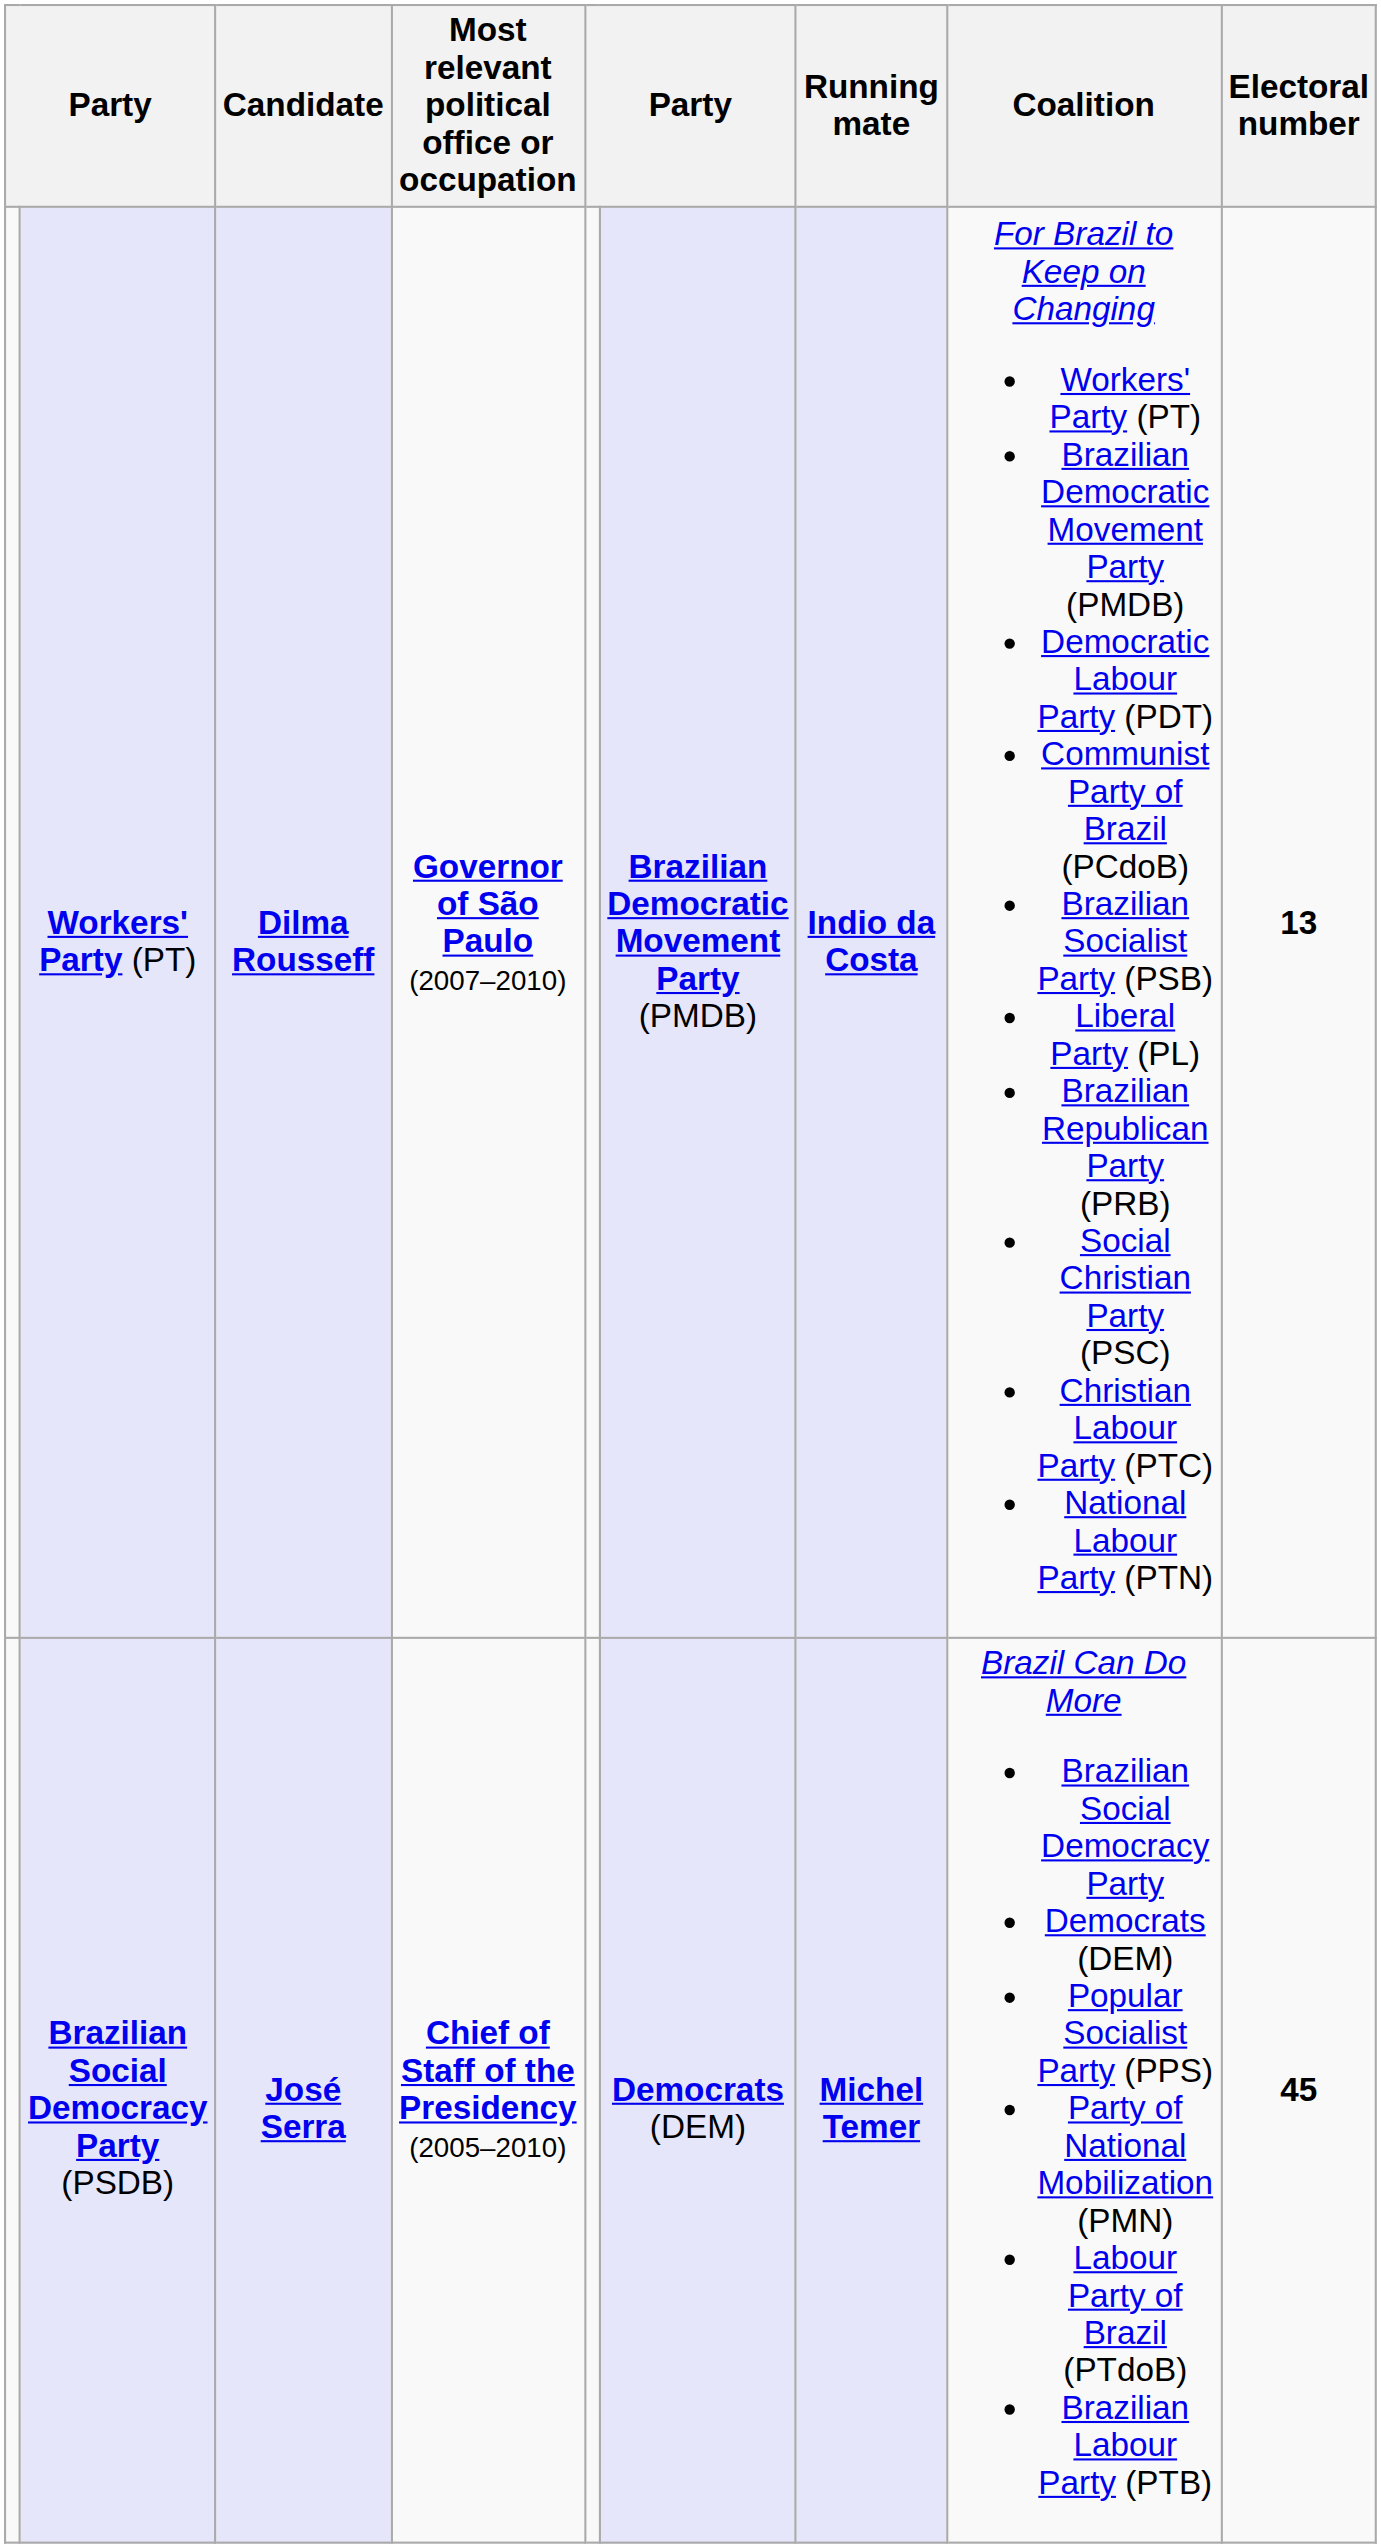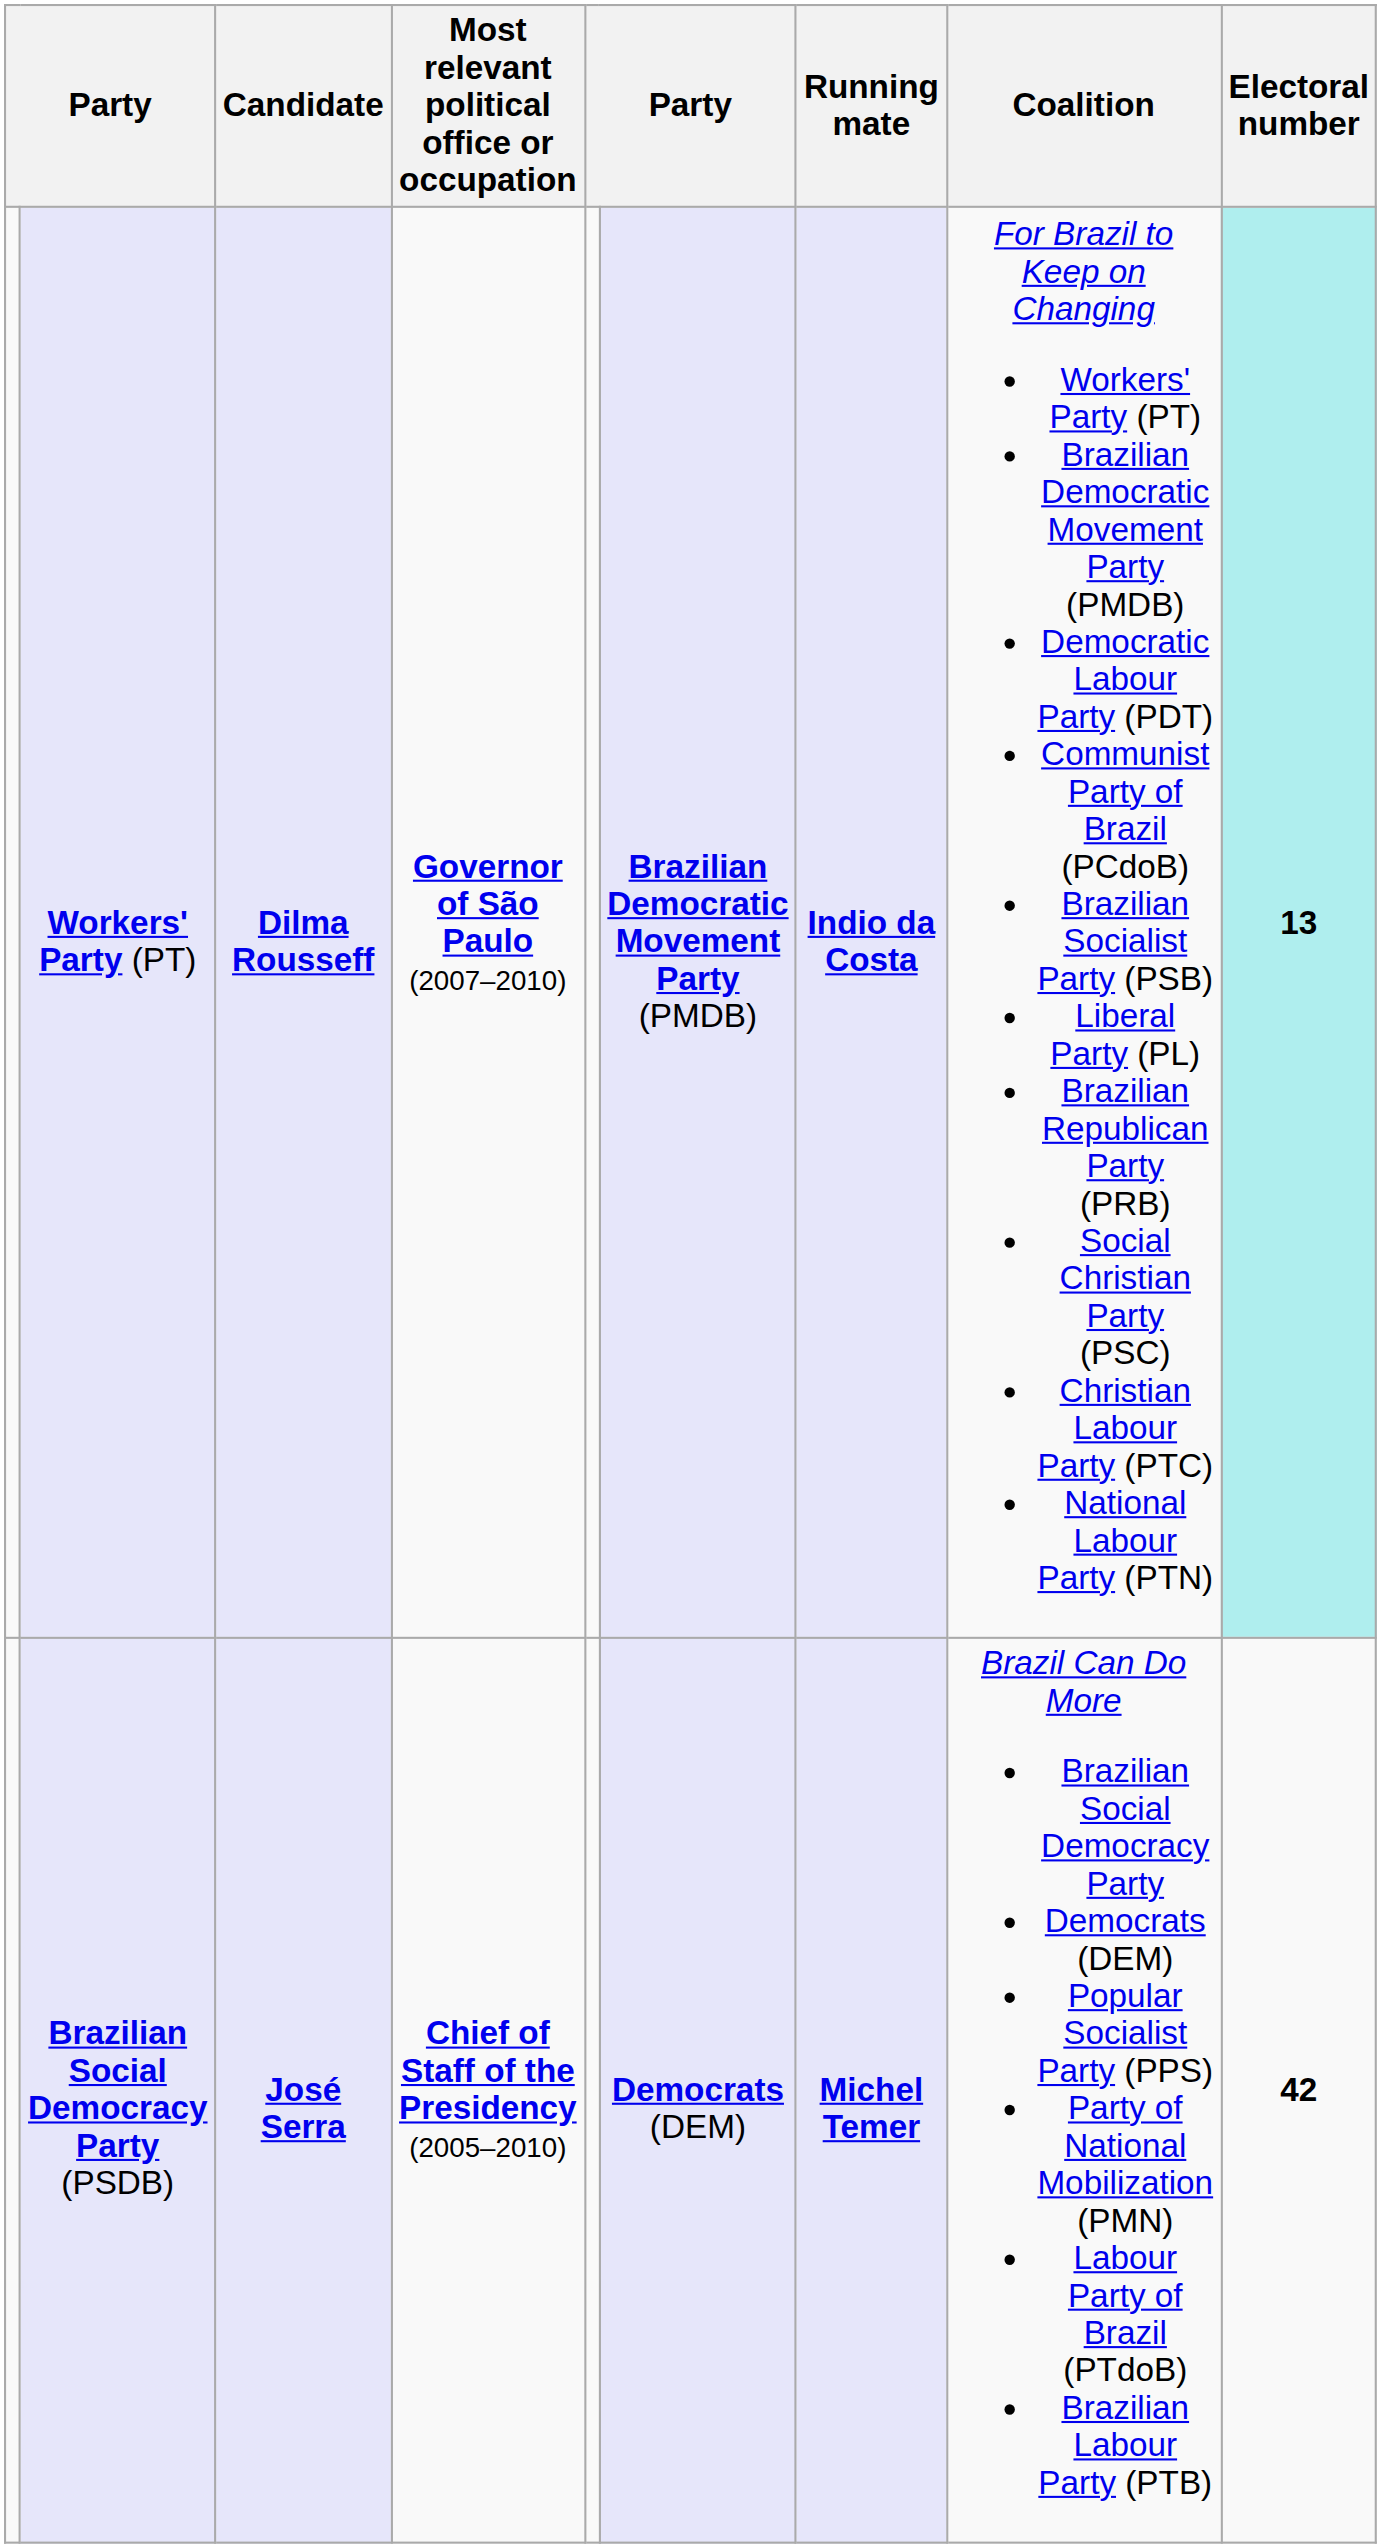(1299, 921) no background -> (1299, 921) paleturquoise background
(1299, 2089) 45 -> (1299, 2089) 42
